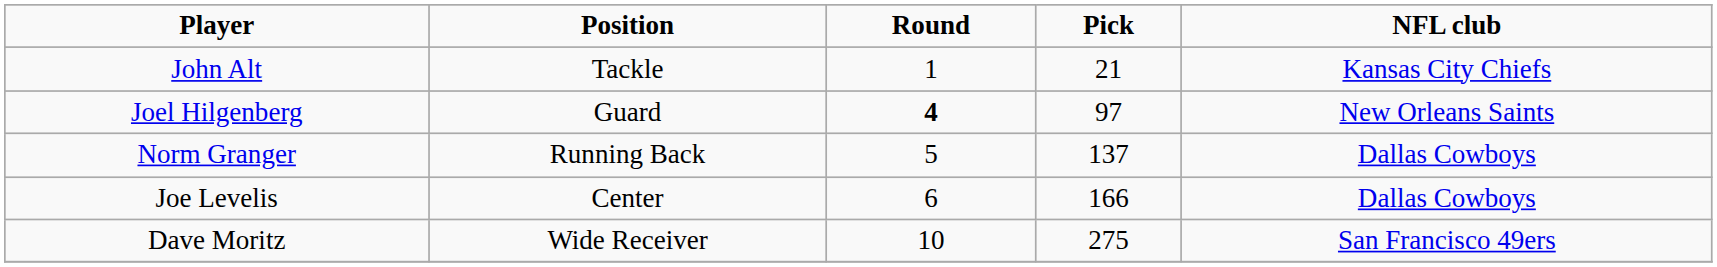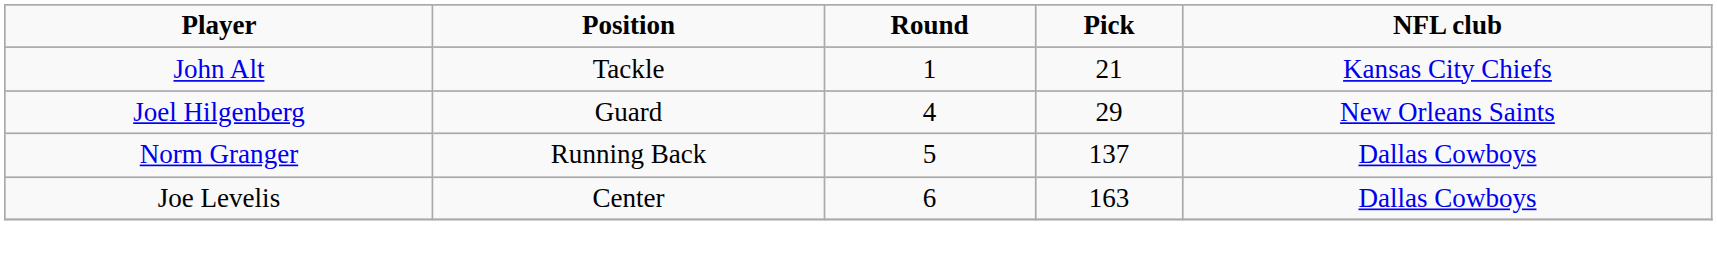(931, 111) bold -> (930, 111) normal
(1108, 111) 97 -> (1109, 111) 29
(1108, 197) 166 -> (1109, 197) 163
- row: (217, 240)
